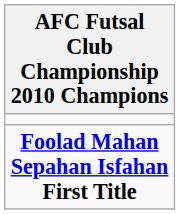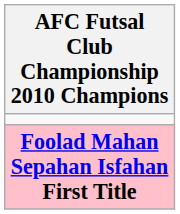(90, 166) no background -> (90, 166) pink background
